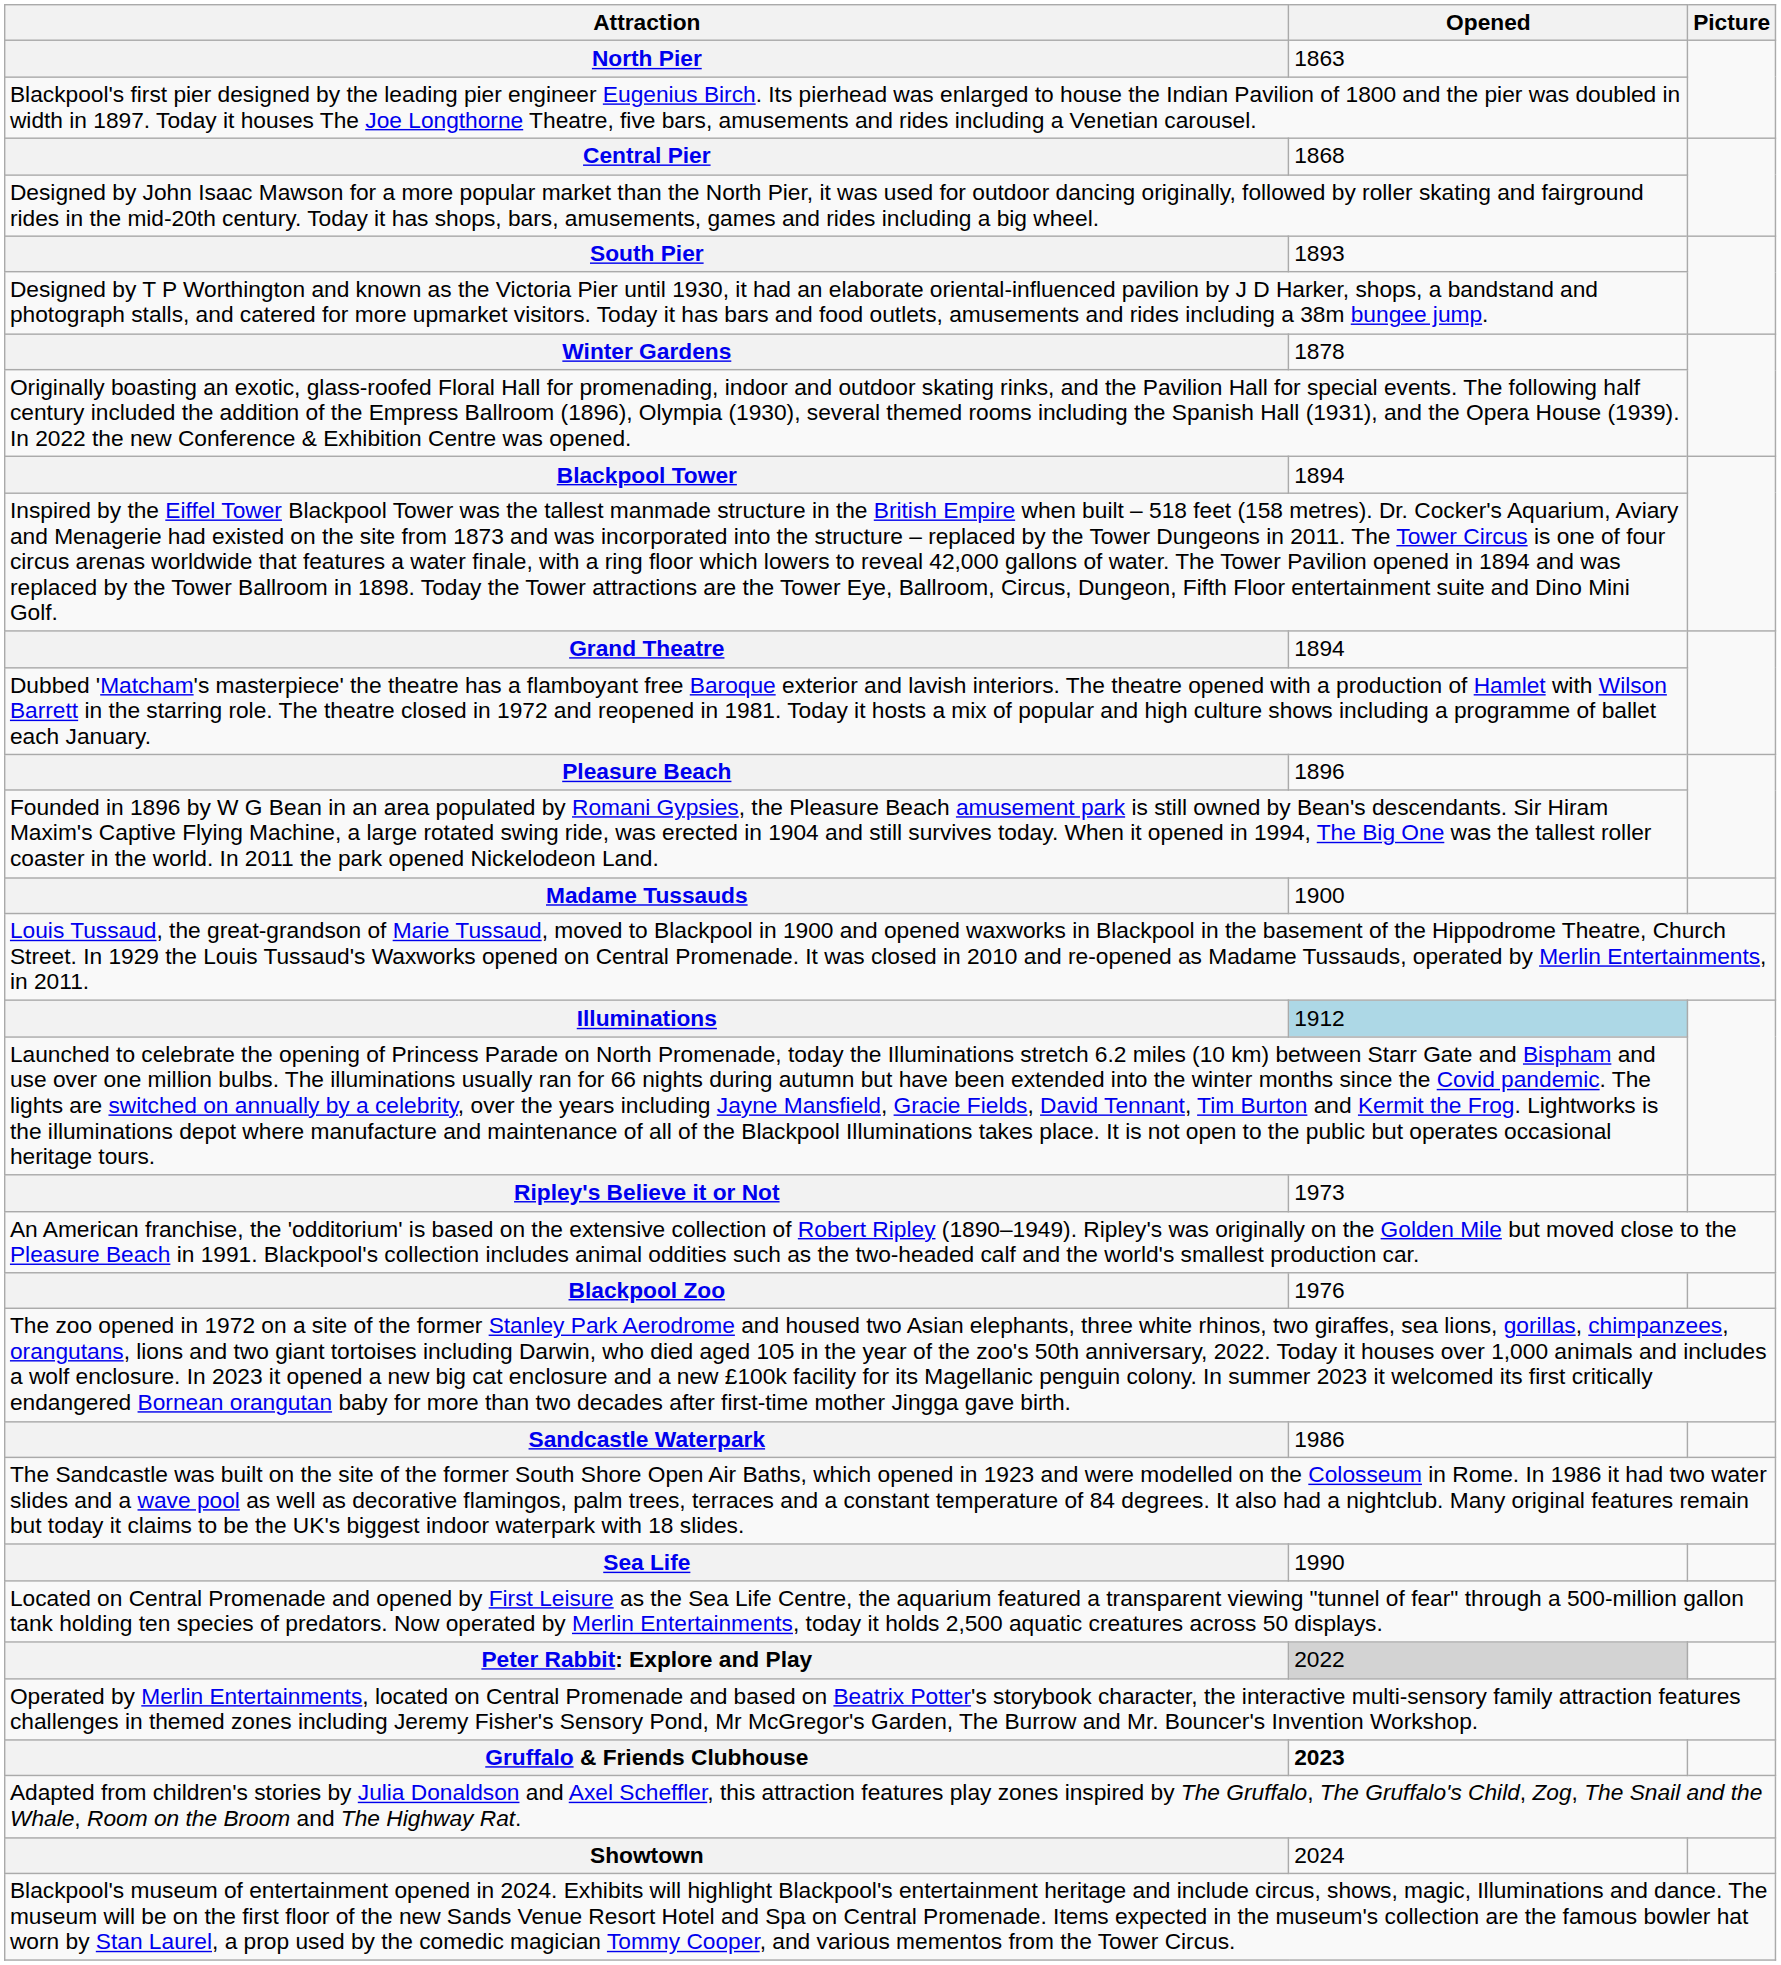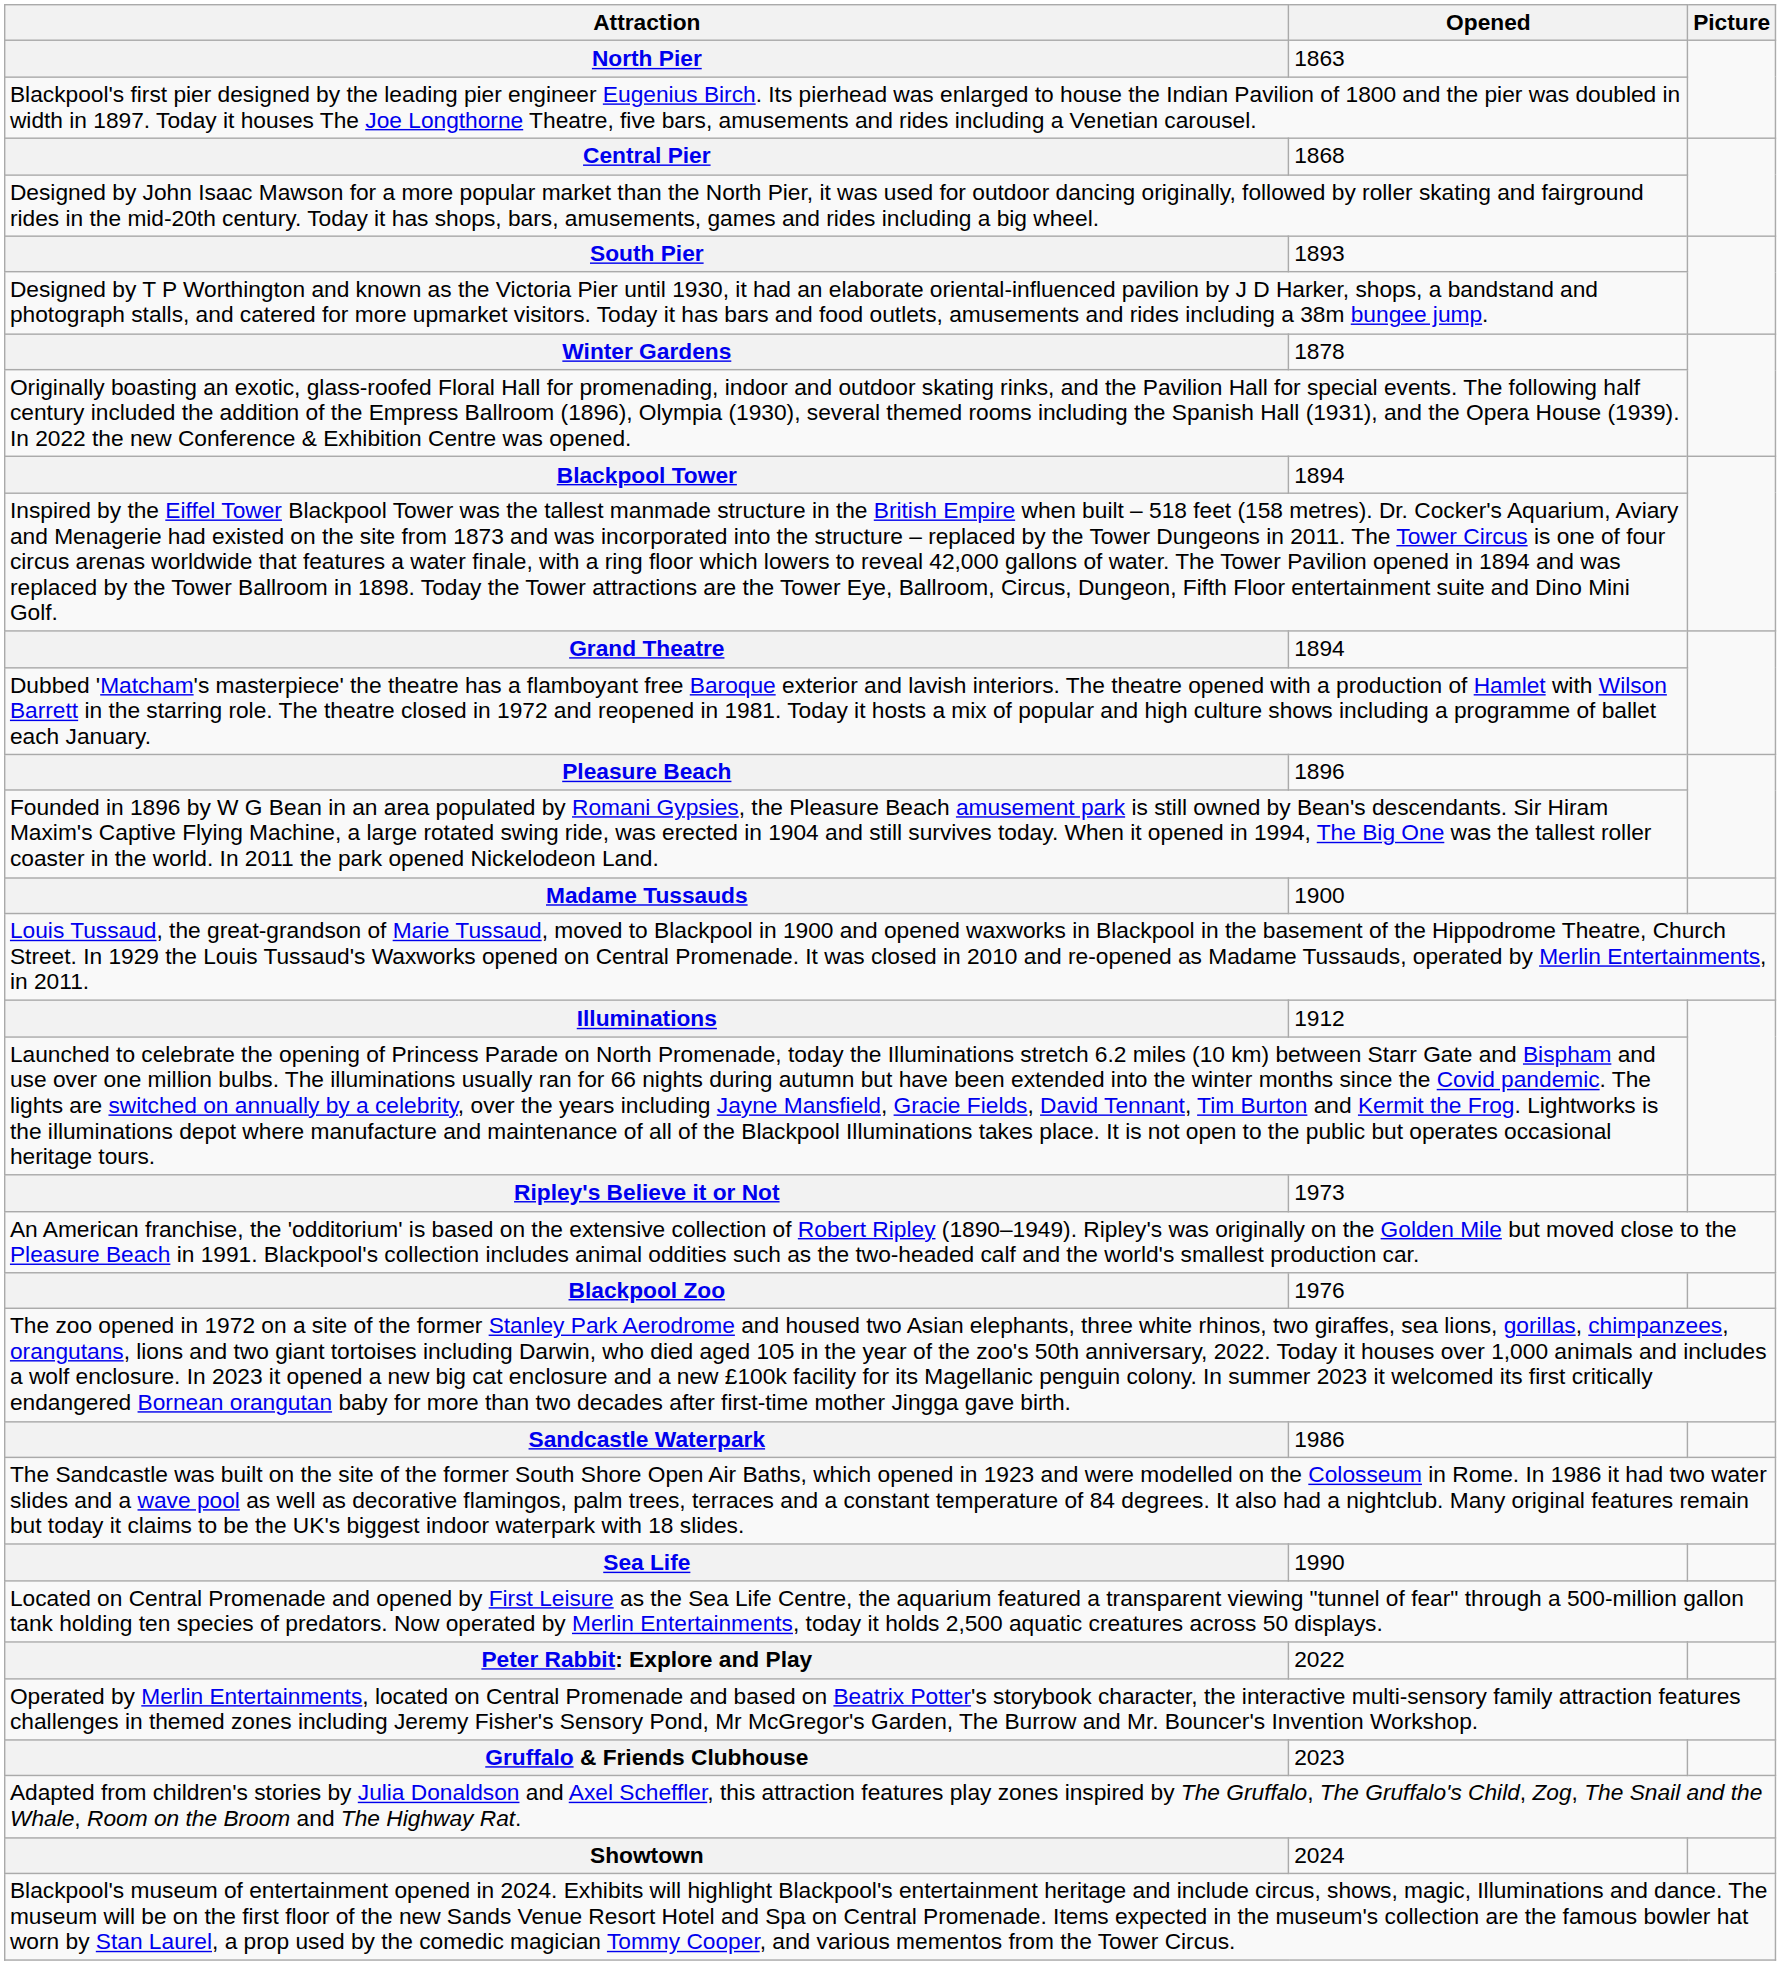(1319, 1018) lightblue background -> (1319, 1018) no background
(1319, 1659) lightgrey background -> (1319, 1659) no background
(1319, 1757) bold -> (1319, 1757) normal
